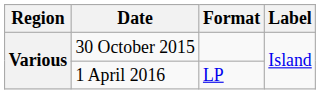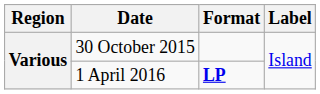(213, 74) normal -> (214, 74) bold
